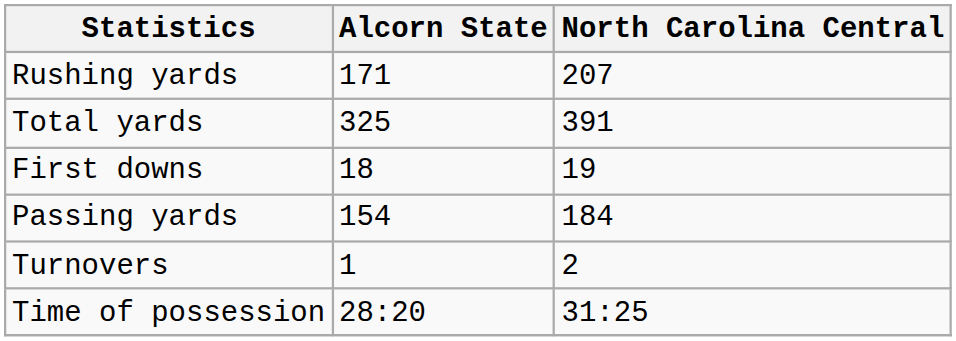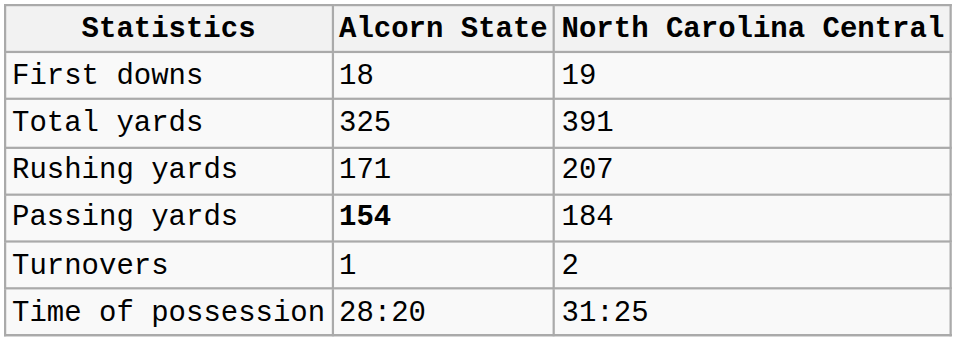rows swapped: (108, 170) <-> (125, 76)
(365, 218) normal -> (365, 218) bold
